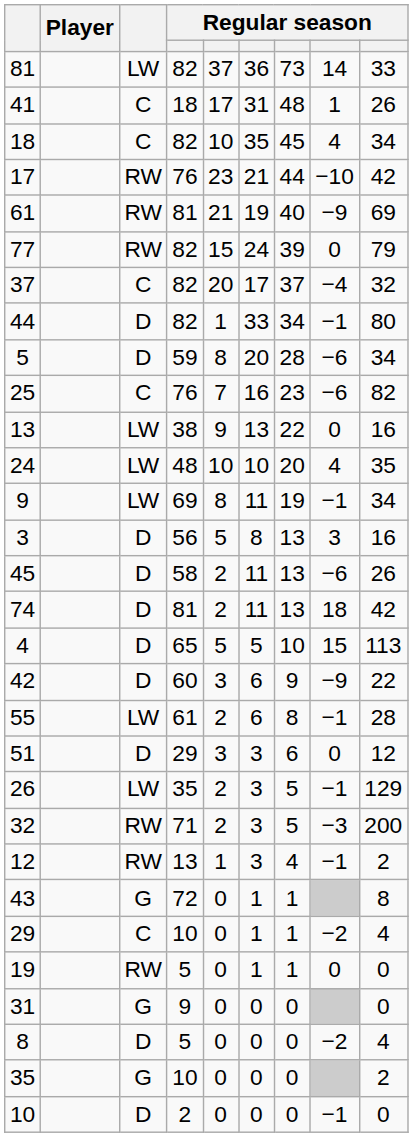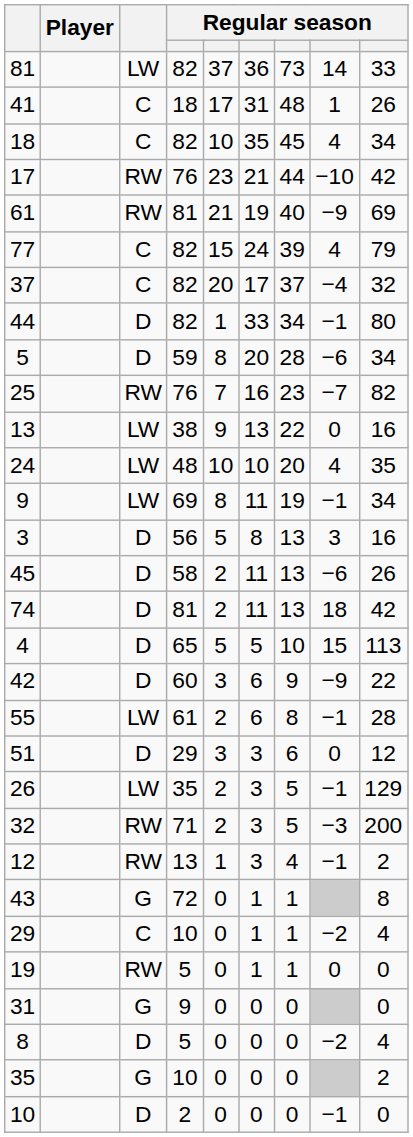(143, 249) RW -> (143, 249) C
(335, 249) 0 -> (335, 249) 4
(143, 393) C -> (143, 393) RW
(335, 393) −6 -> (335, 393) −7
